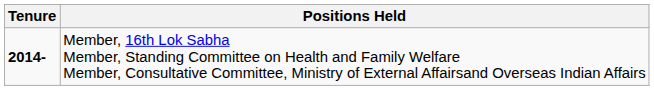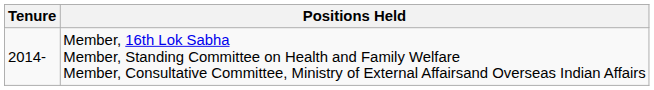(27, 56) bold -> (27, 56) normal
